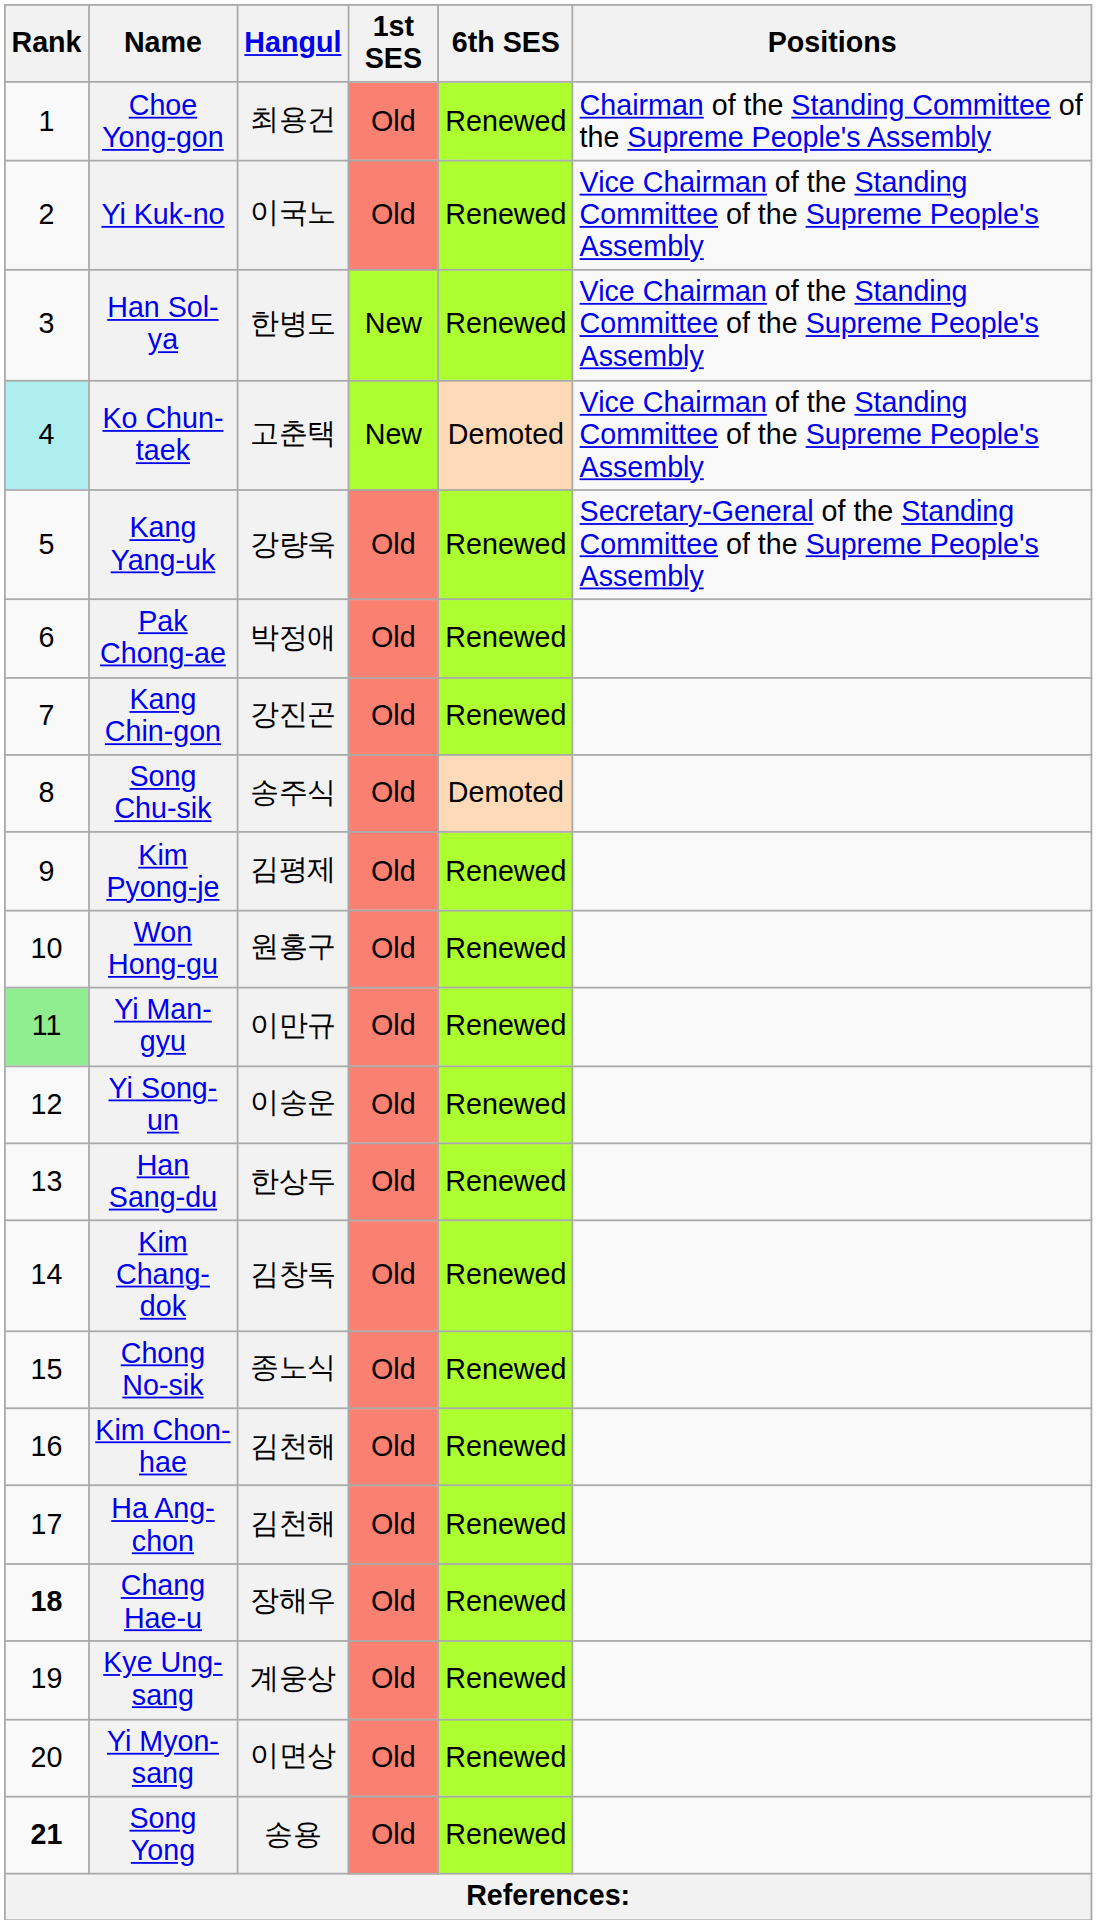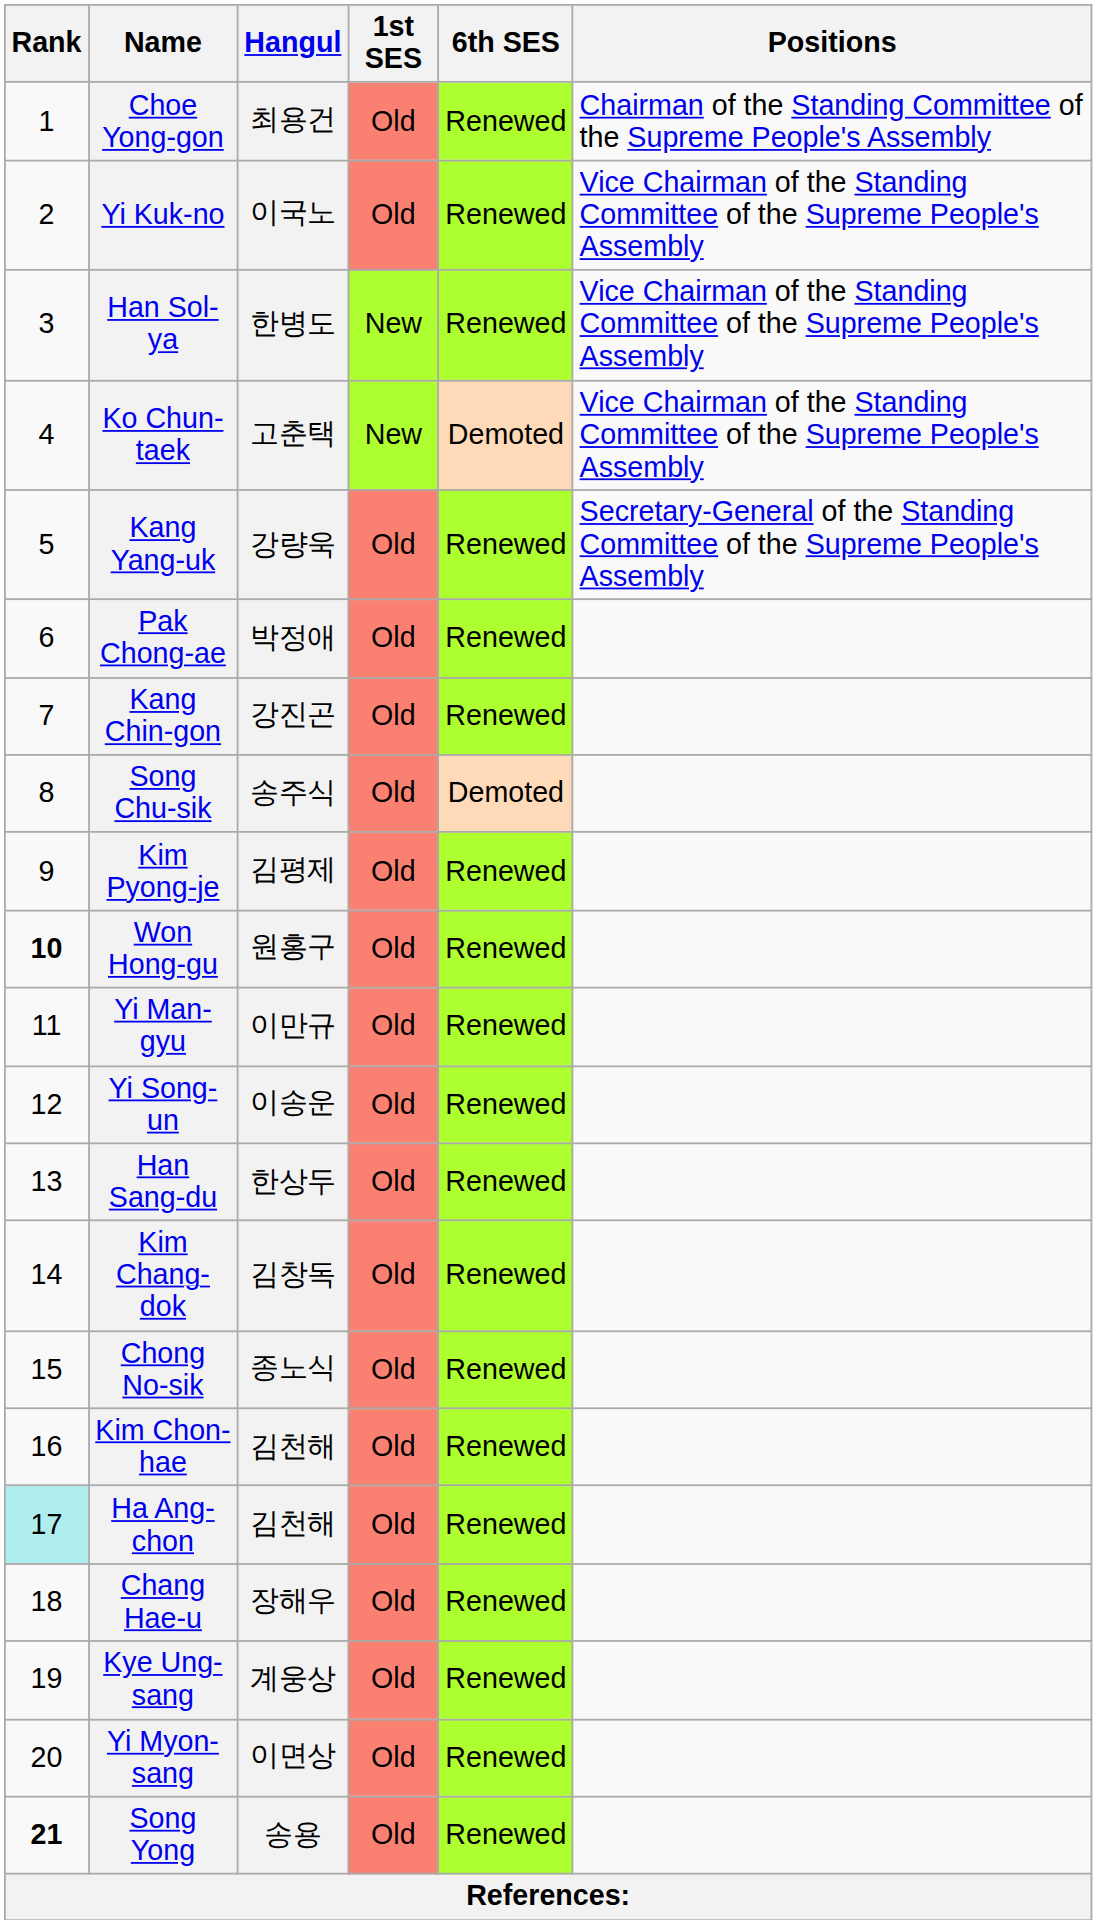(47, 434) paleturquoise background -> (47, 434) no background
(46, 948) normal -> (46, 948) bold
(46, 1026) lightgreen background -> (46, 1026) no background
(46, 1524) no background -> (46, 1524) paleturquoise background
(46, 1601) bold -> (46, 1601) normal
